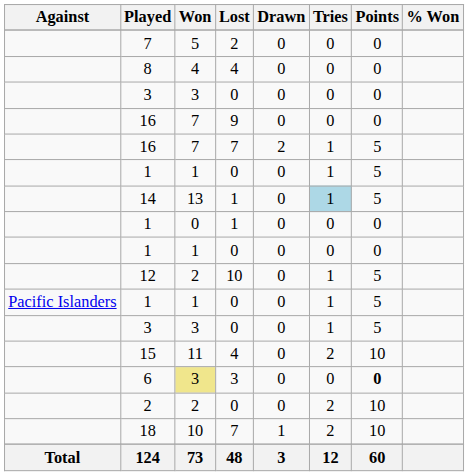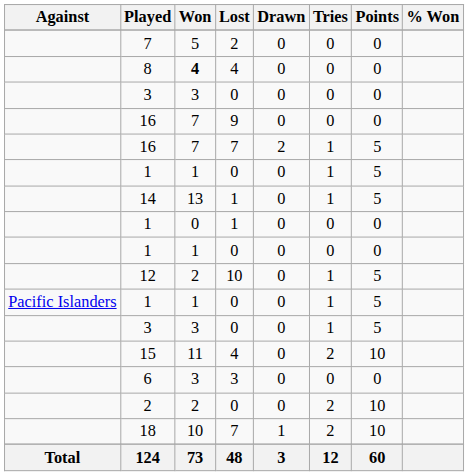(195, 69) normal -> (195, 69) bold
(330, 198) lightblue background -> (330, 198) no background
(195, 379) khaki background -> (195, 379) no background
(377, 379) bold -> (377, 379) normal
